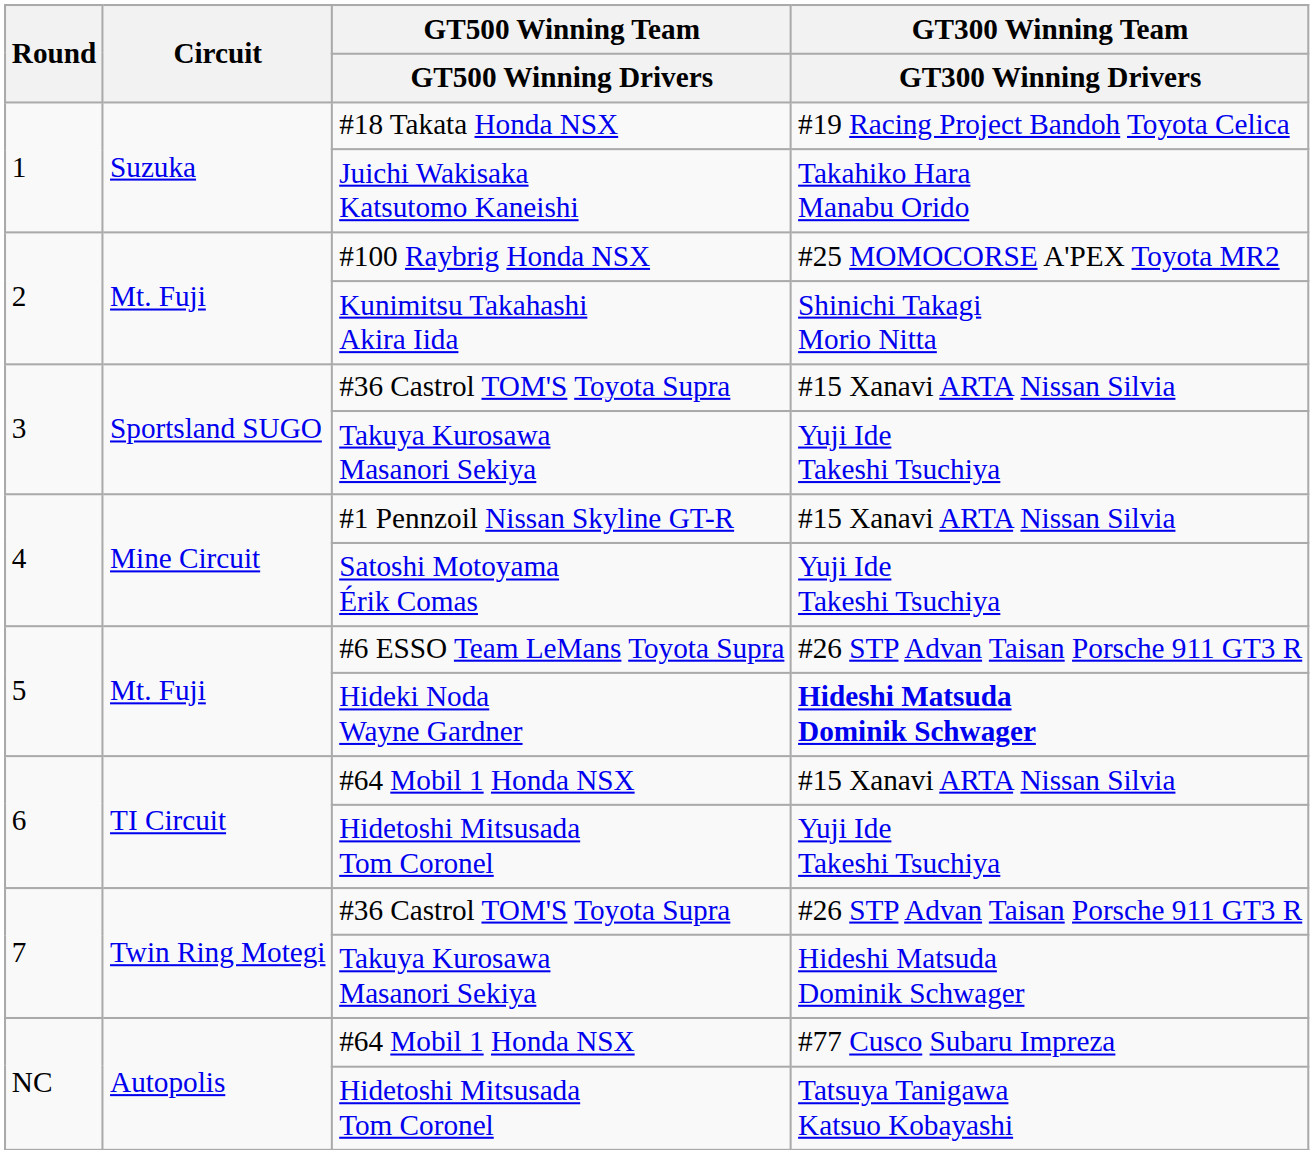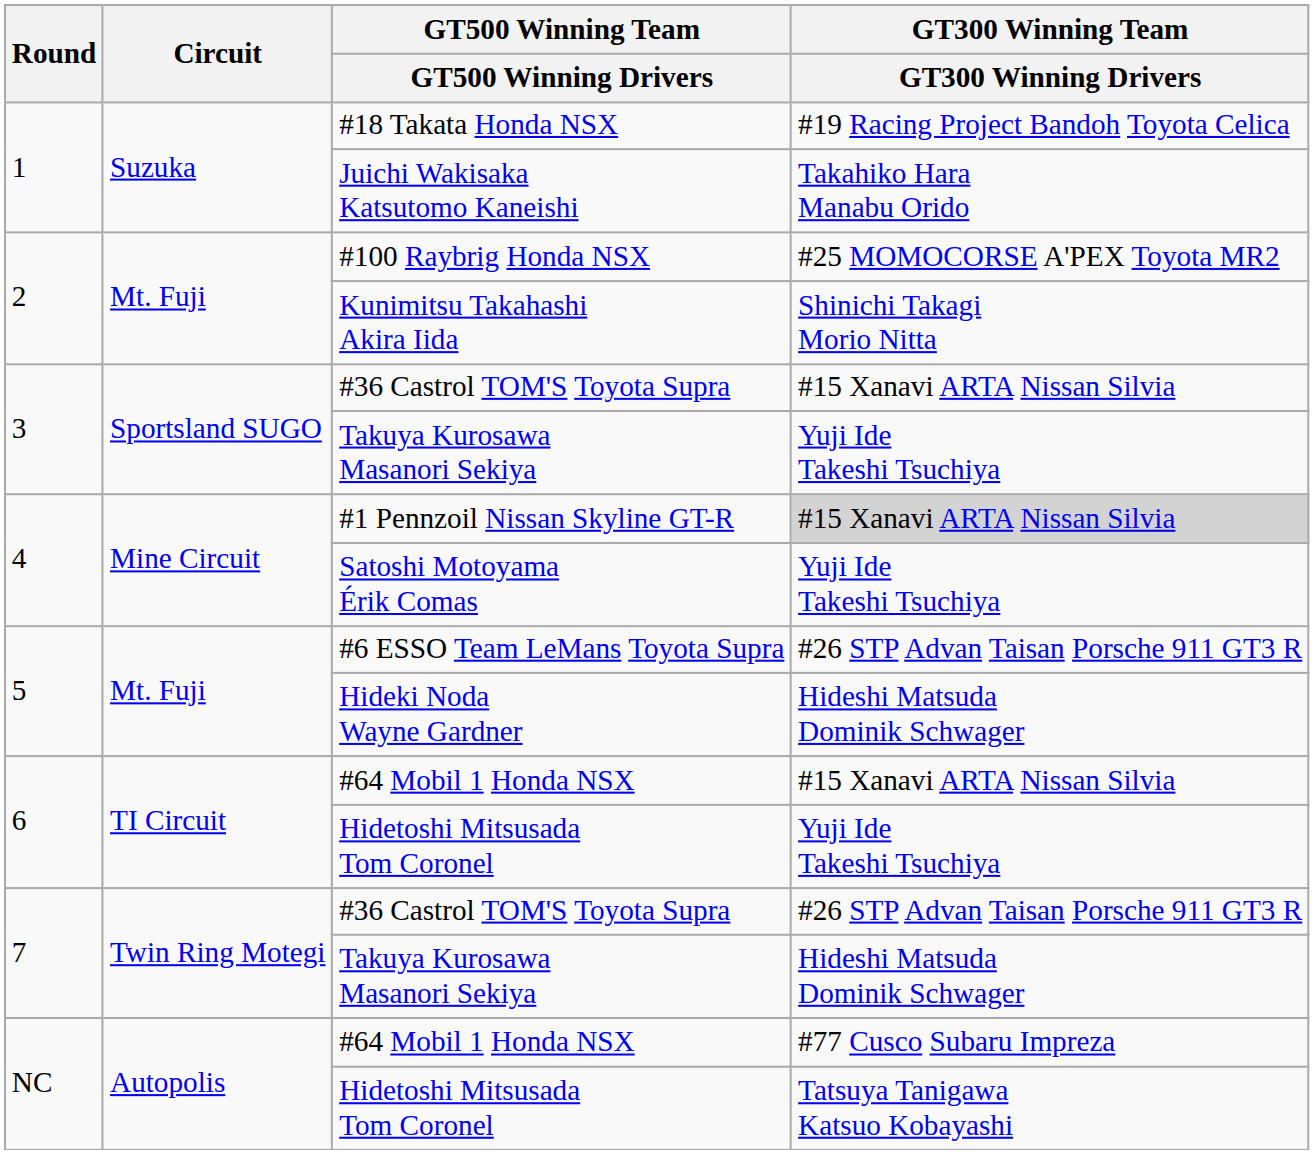(987, 518) no background -> (987, 518) lightgrey background
(917, 714) bold -> (911, 714) normal
